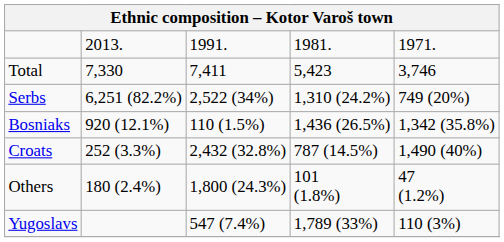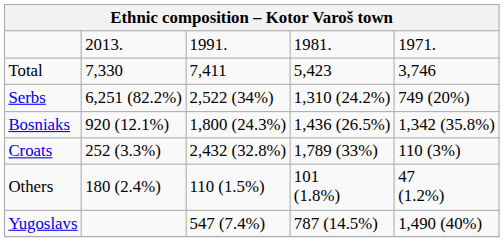(227, 124) 110 (1.5%) -> (238, 124) 1,800 (24.3%)
(336, 151) 787 (14.5%) -> (336, 151) 1,789 (33%)
(440, 151) 1,490 (40%) -> (429, 151) 110 (3%)
(238, 187) 1,800 (24.3%) -> (227, 187) 110 (1.5%)
(336, 223) 1,789 (33%) -> (336, 223) 787 (14.5%)
(429, 223) 110 (3%) -> (440, 223) 1,490 (40%)
